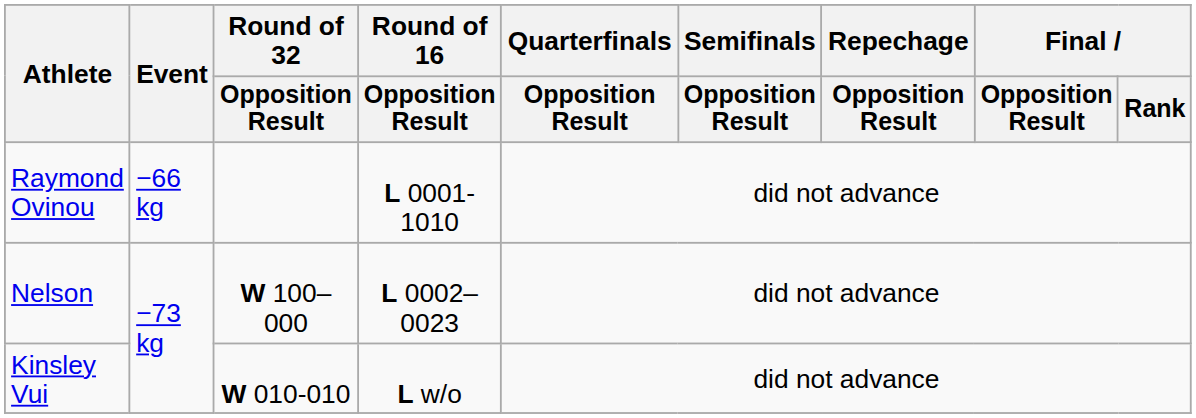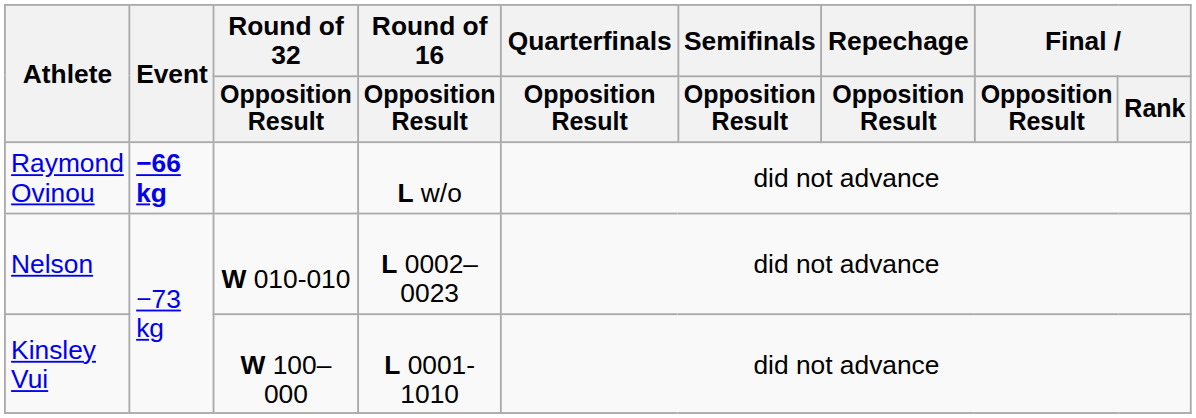(159, 193) normal -> (159, 178) bold
(430, 208) L 0001-1010 -> (430, 193) L w/o
(286, 308) W 100–000 -> (286, 279) W 010-010
(286, 393) W 010-010 -> (286, 379) W 100–000
(430, 393) L w/o -> (430, 379) L 0001-1010
